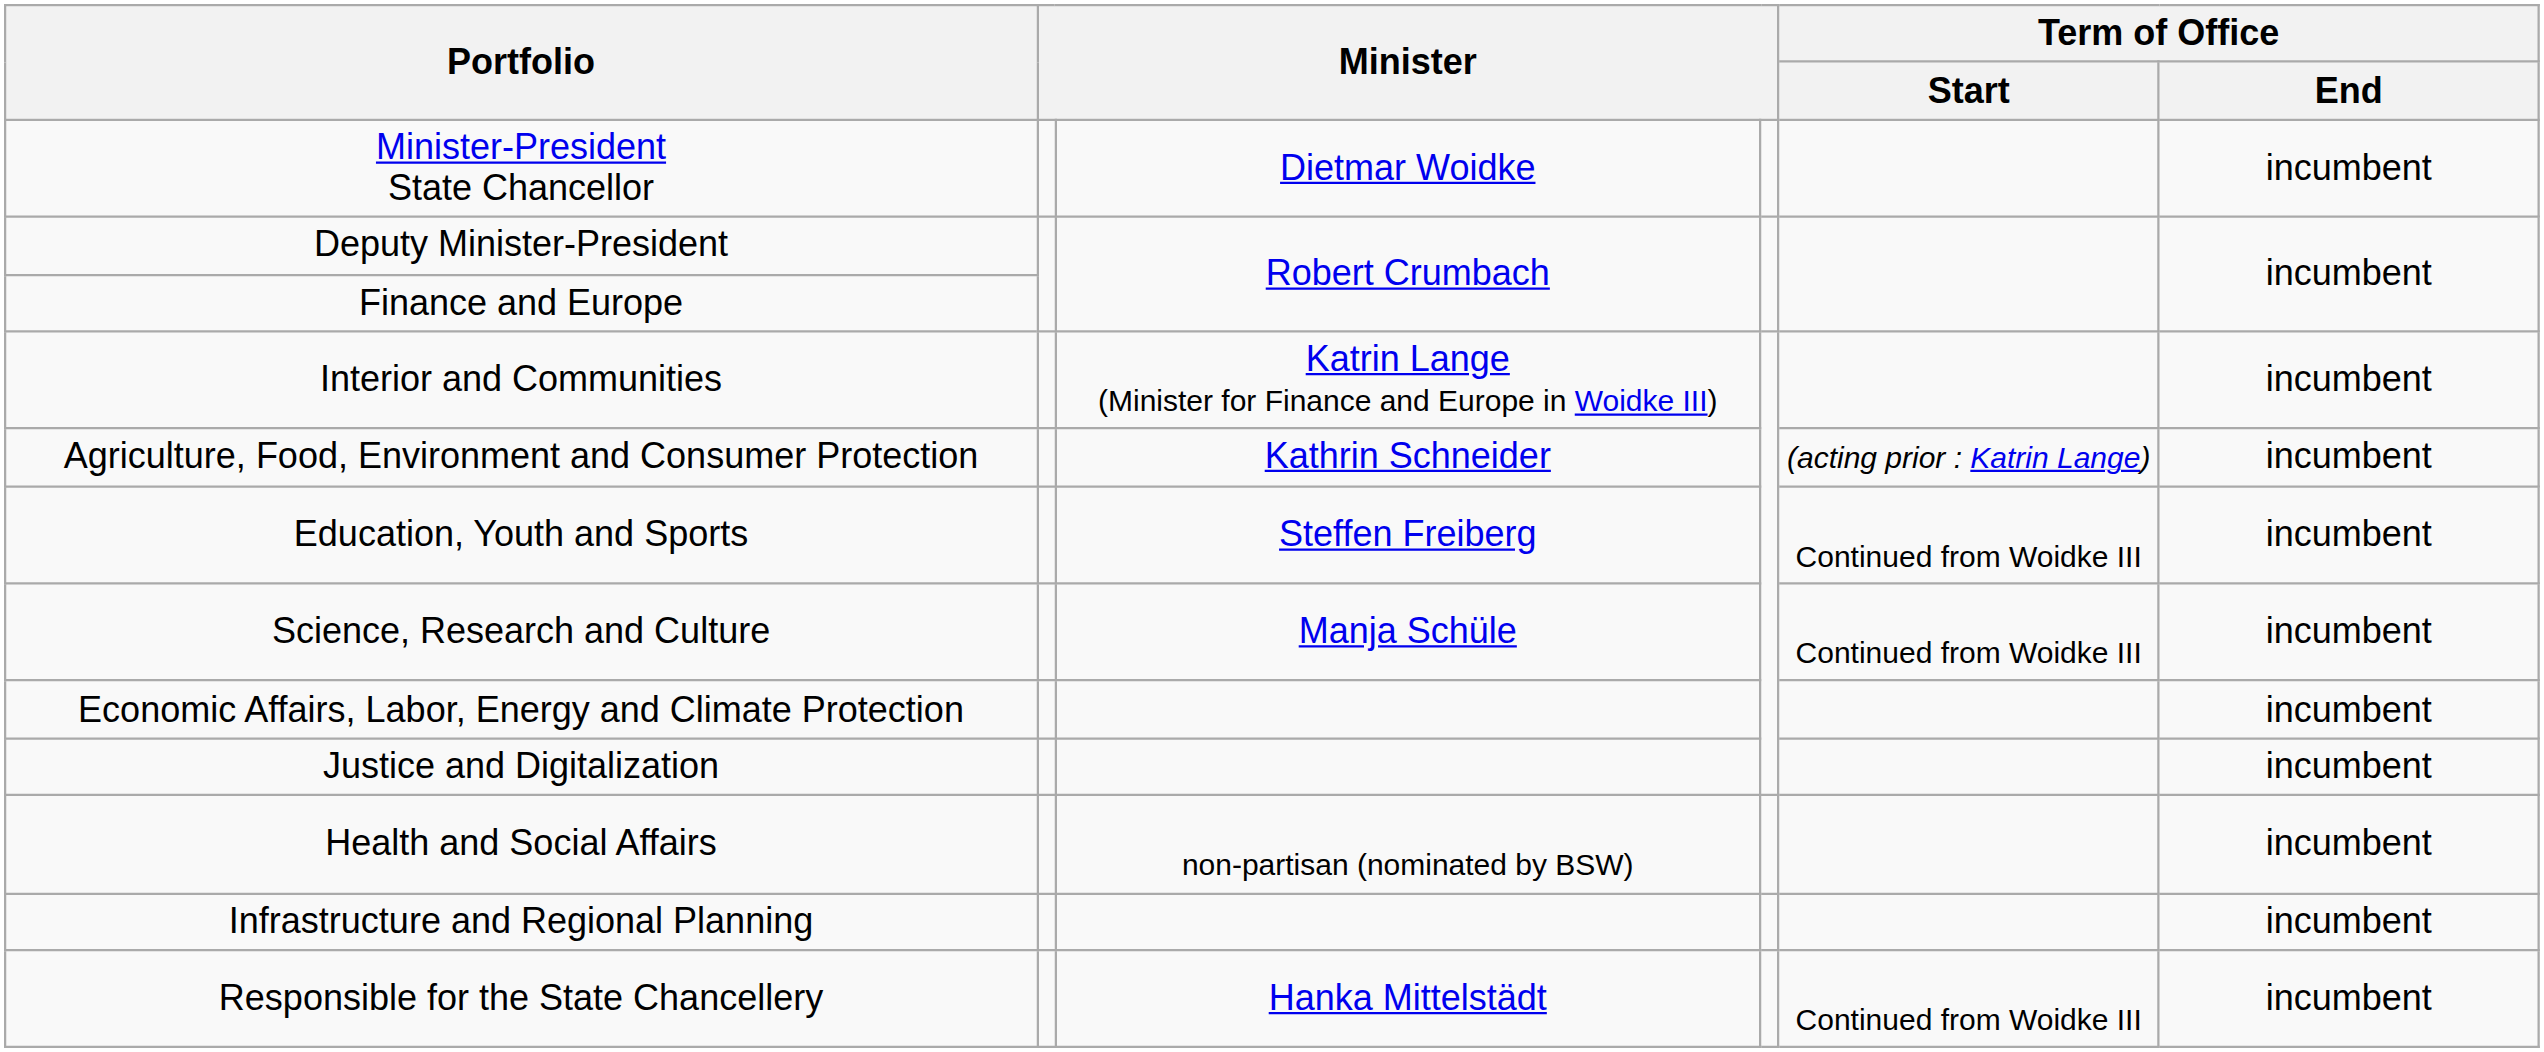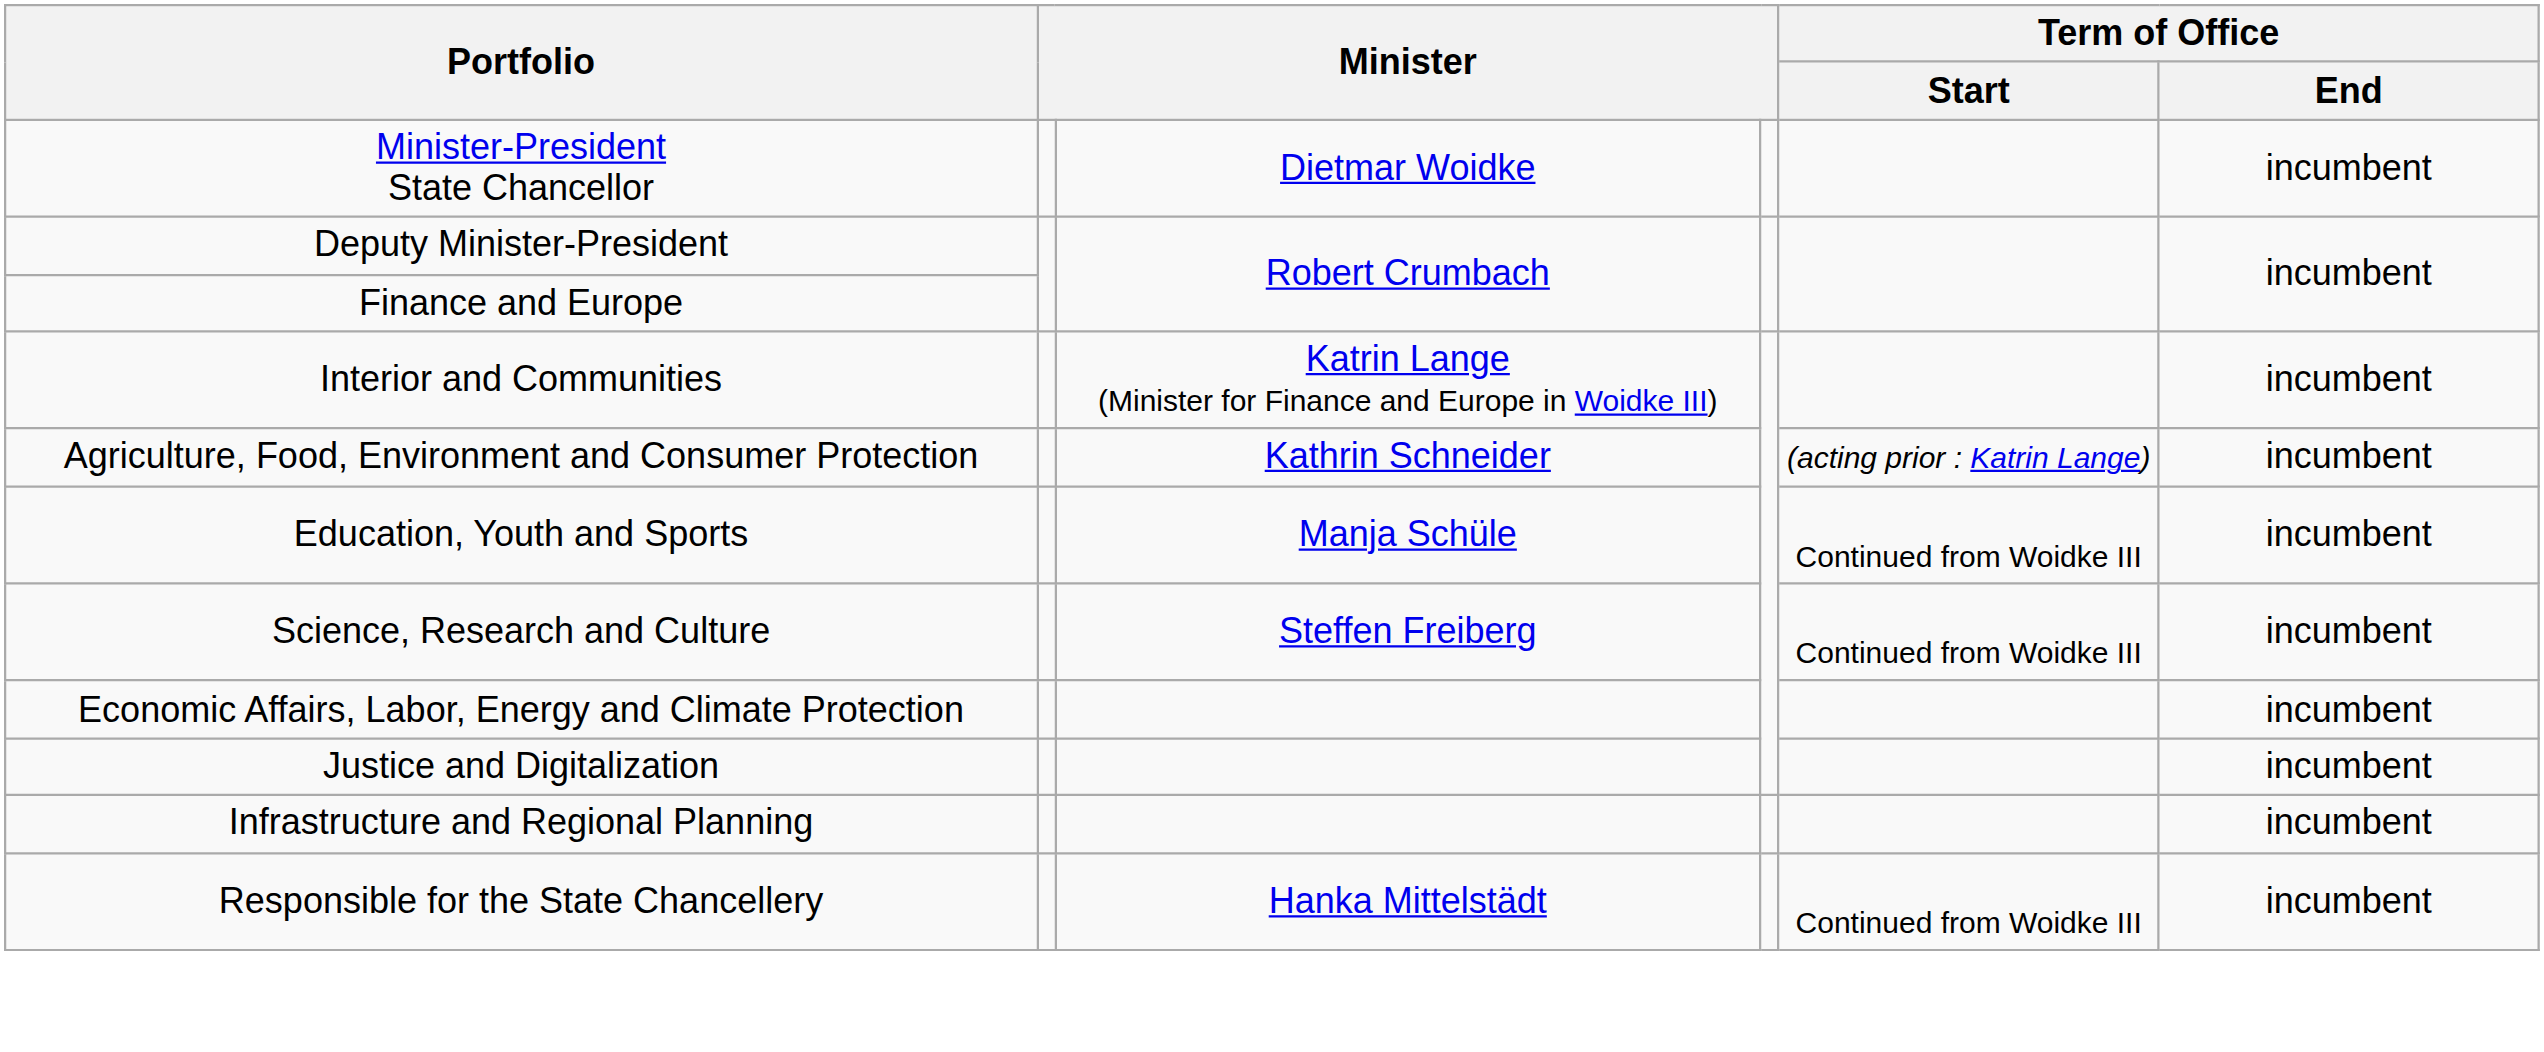(1408, 533) Steffen Freiberg -> (1408, 533) Manja Schüle
(1408, 631) Manja Schüle -> (1408, 631) Steffen Freiberg
- row: (521, 843)
